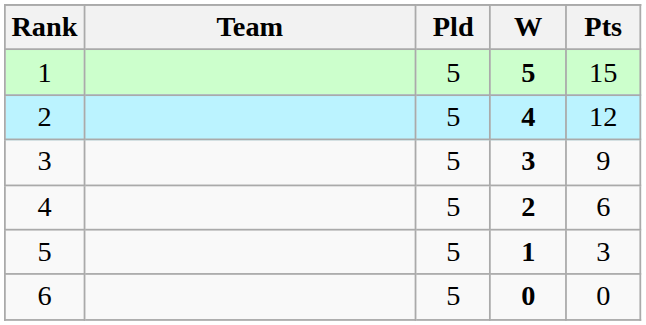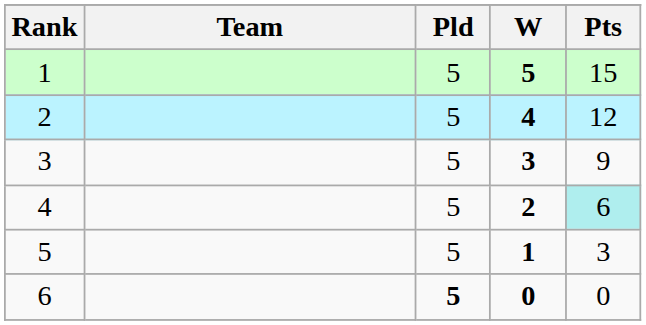(603, 206) no background -> (603, 206) paleturquoise background
(453, 296) normal -> (453, 296) bold
